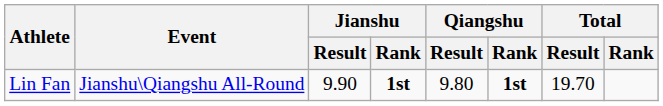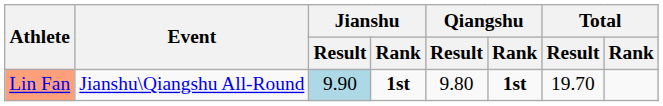(40, 85) no background -> (40, 85) lightsalmon background
(340, 85) no background -> (340, 85) lightblue background
